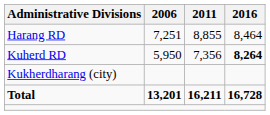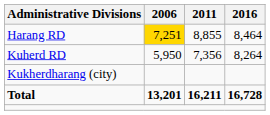(167, 34) no background -> (167, 34) gold background
(248, 54) bold -> (248, 54) normal
